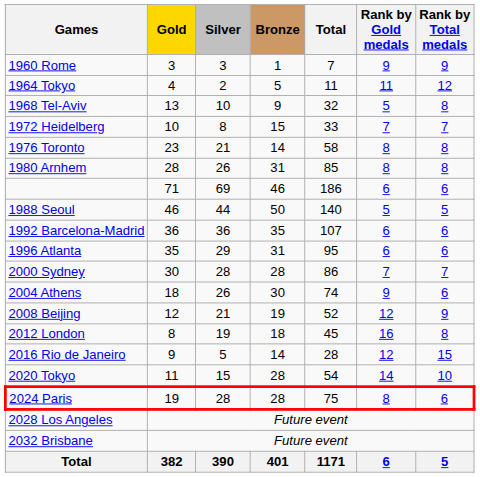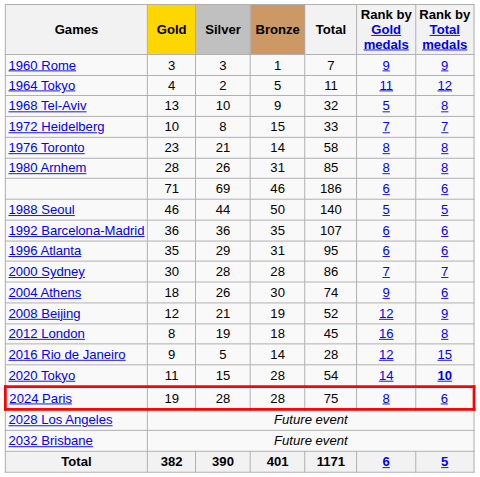(445, 376) normal -> (445, 376) bold
